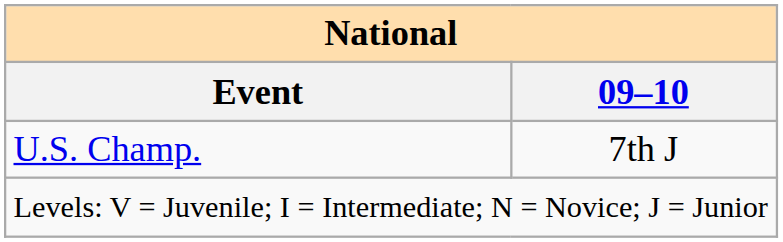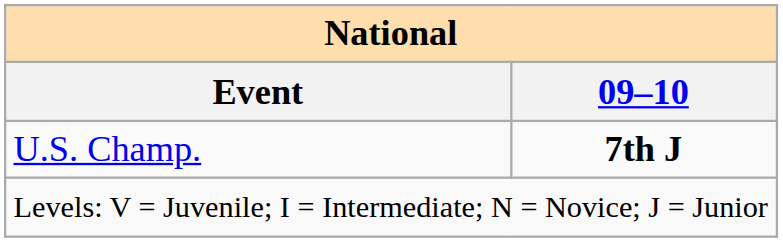(643, 148) normal -> (643, 148) bold
